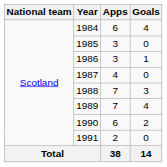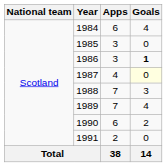(146, 59) normal -> (146, 59) bold
(146, 75) no background -> (146, 75) lightyellow background
